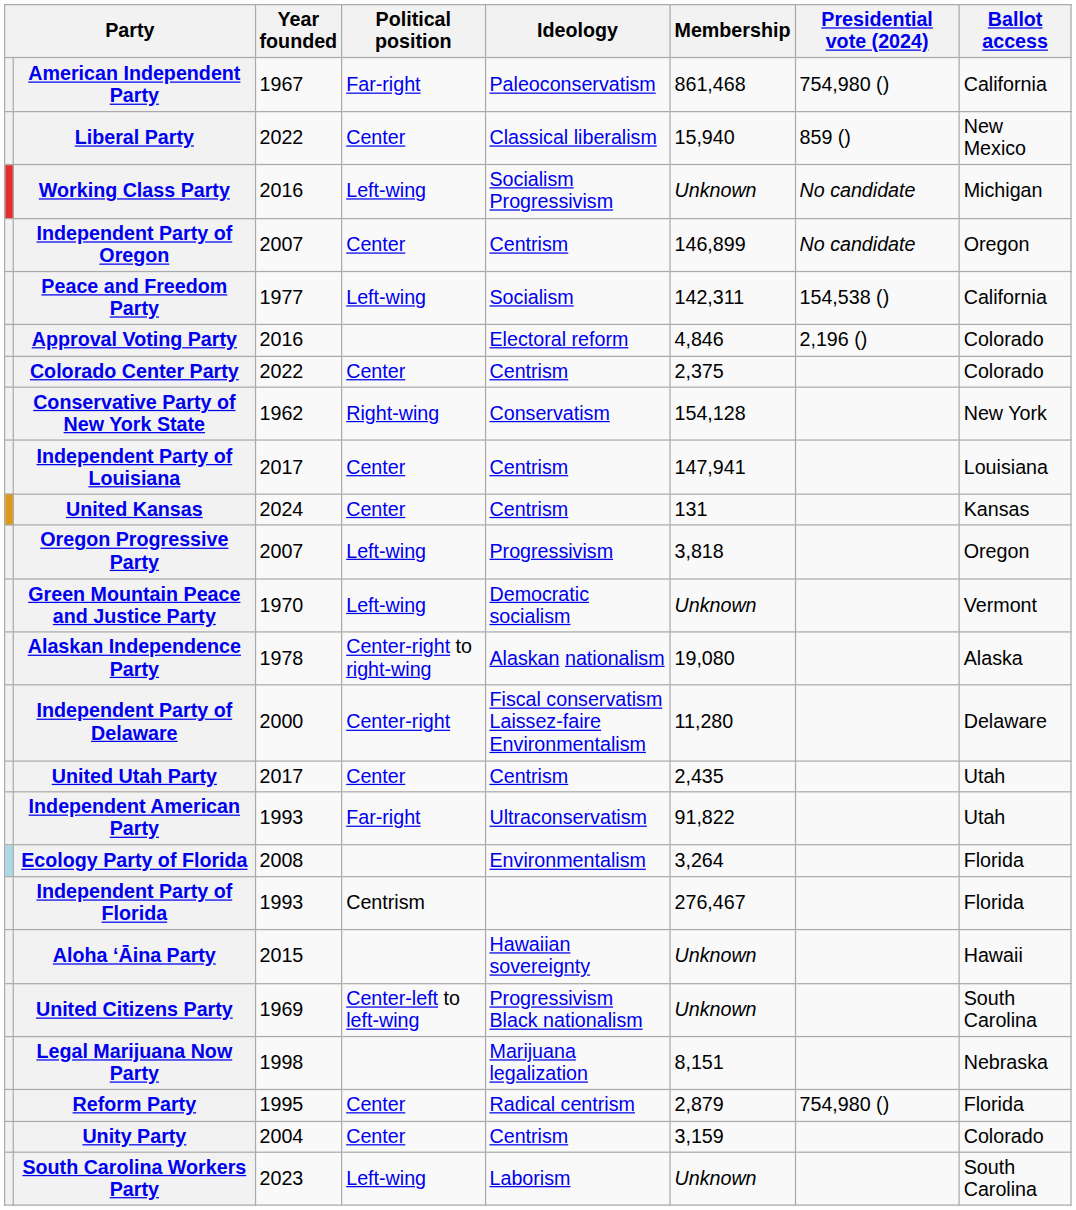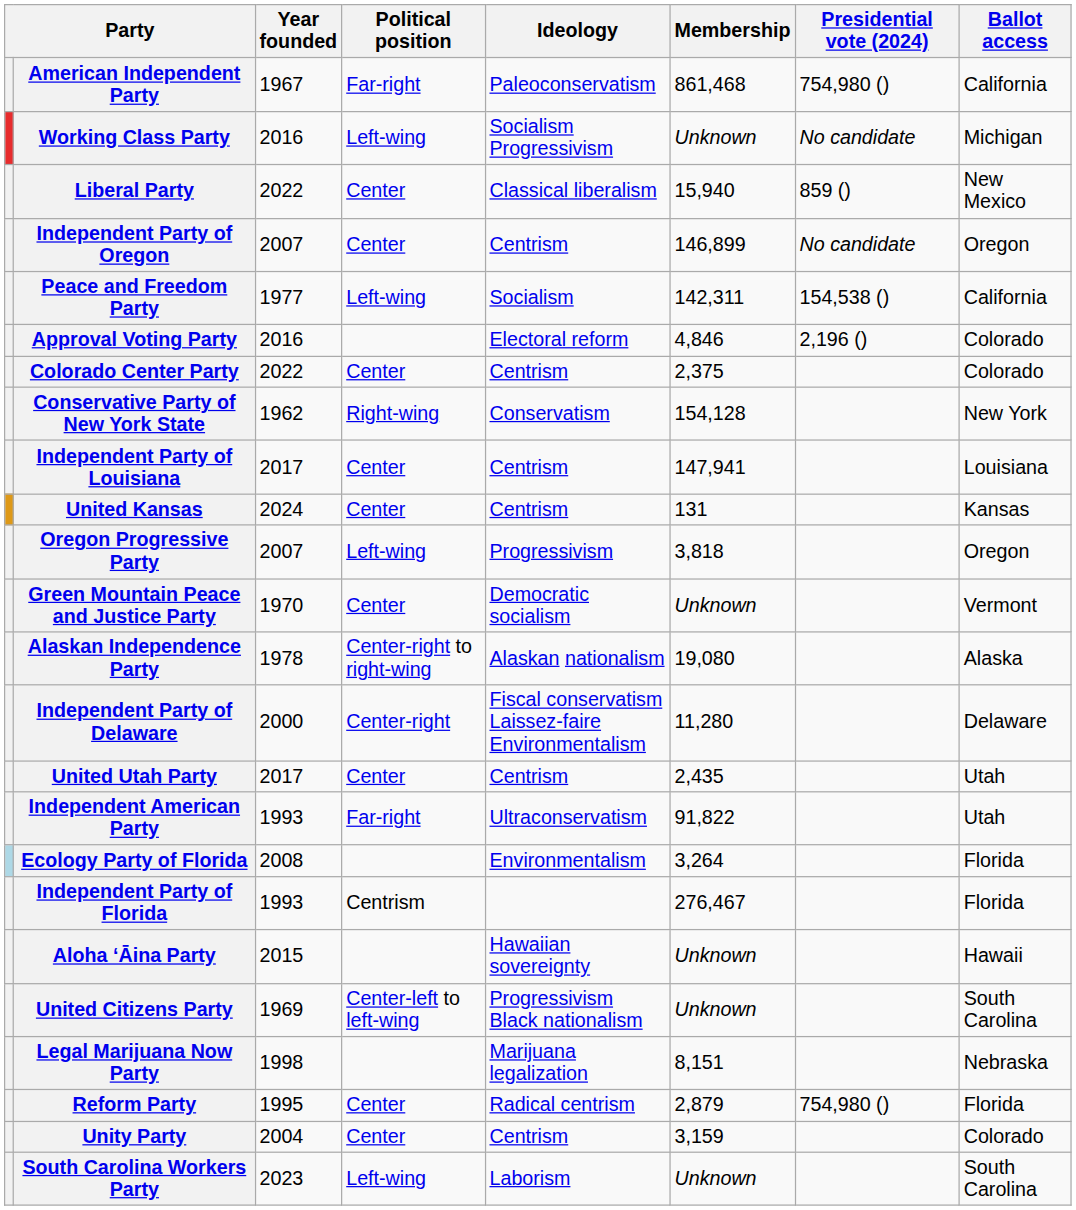rows swapped: (134, 137) <-> (134, 191)
(386, 604) Left-wing -> (376, 604) Center
